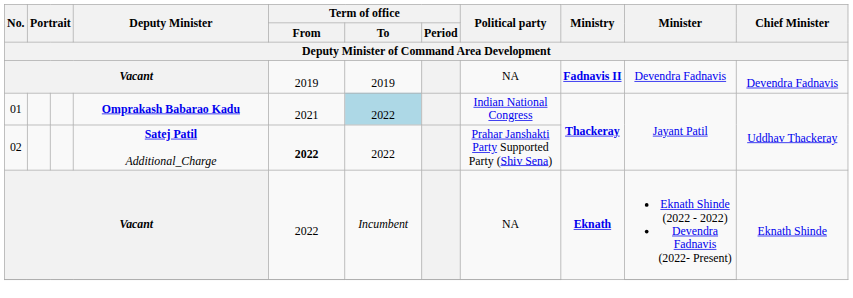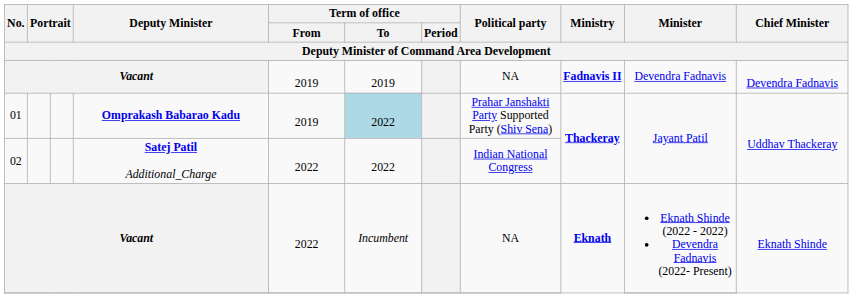(307, 115) 2021 -> (307, 122) 2019
(510, 108) Indian National Congress -> (510, 115) Prahar Janshakti Party Supported Party (Shiv Sena)
(307, 154) bold -> (307, 167) normal
(510, 147) Prahar Janshakti Party Supported Party (Shiv Sena) -> (510, 161) Indian National Congress
